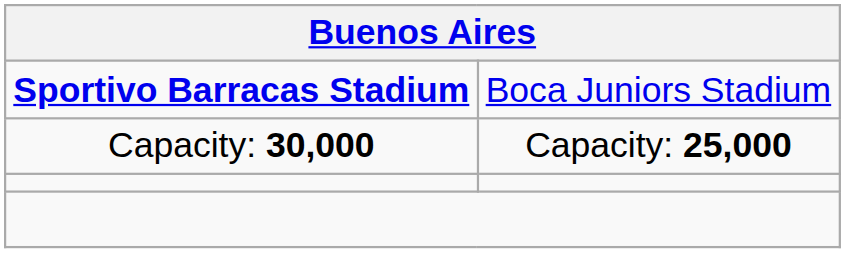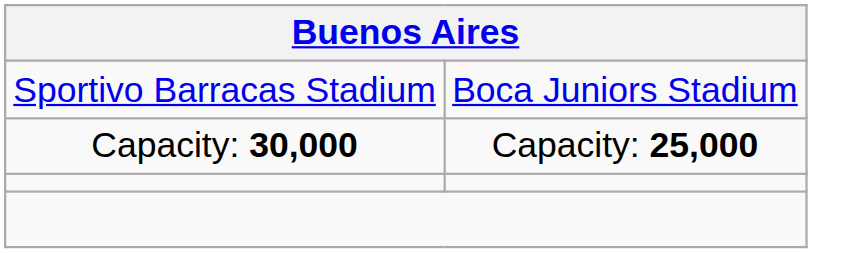(241, 88) bold -> (225, 88) normal
